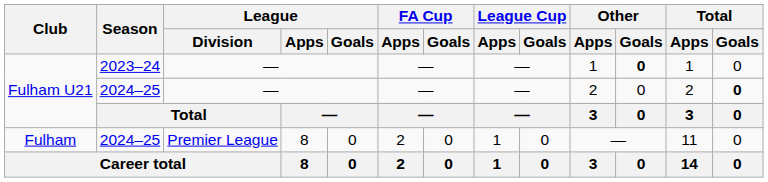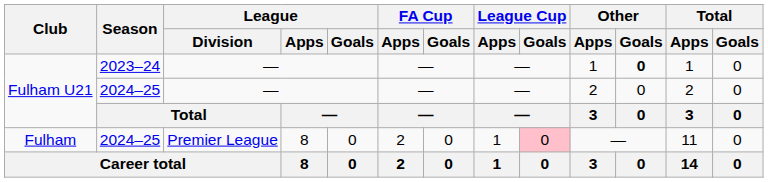(737, 90) bold -> (737, 90) normal
(545, 139) no background -> (545, 139) pink background
